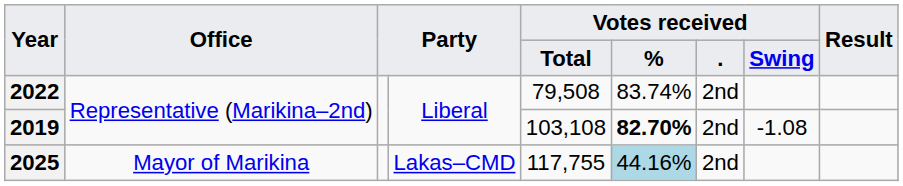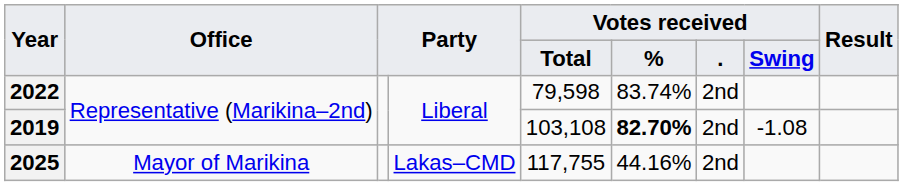(566, 93) 79,508 -> (566, 93) 79,598
(654, 163) lightblue background -> (654, 163) no background
